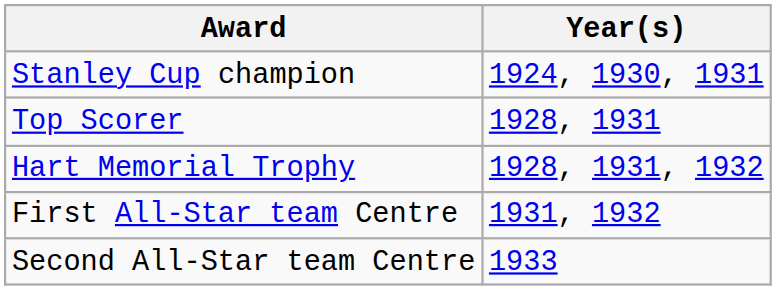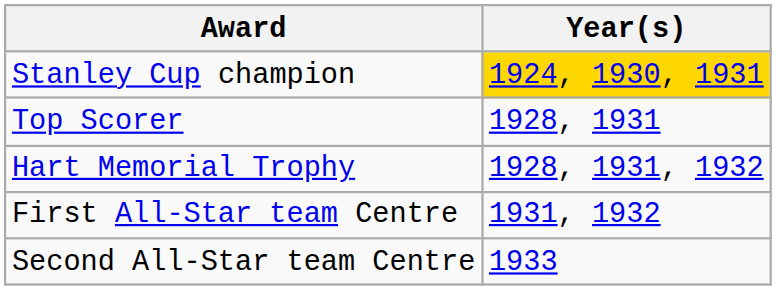(626, 75) no background -> (626, 75) gold background
